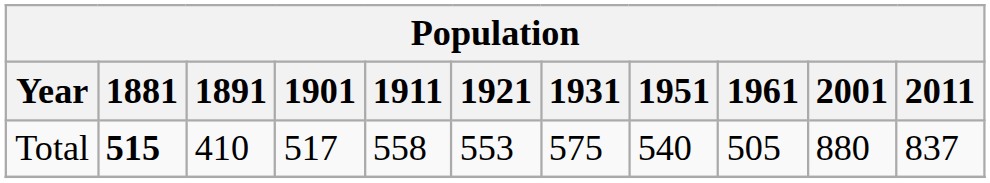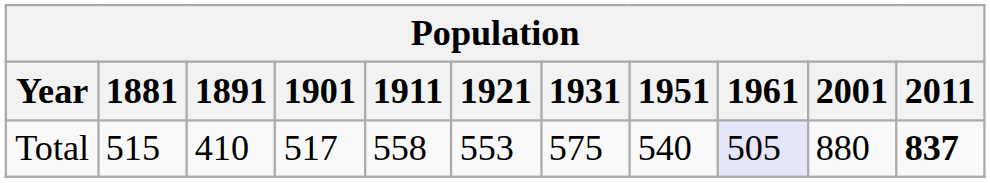(133, 147) bold -> (133, 147) normal
(754, 147) no background -> (754, 147) lavender background
(932, 147) normal -> (932, 147) bold
